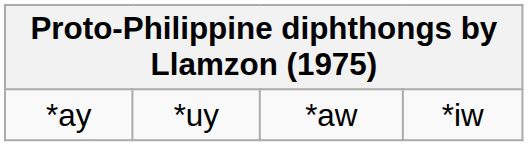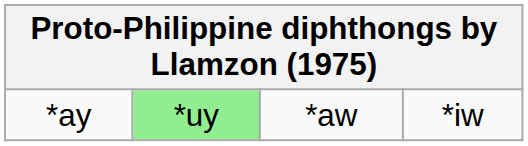(196, 114) no background -> (196, 114) lightgreen background
